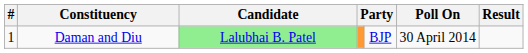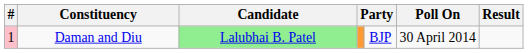(11, 37) no background -> (11, 37) pink background
